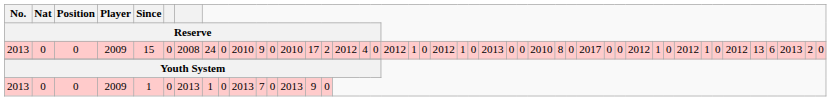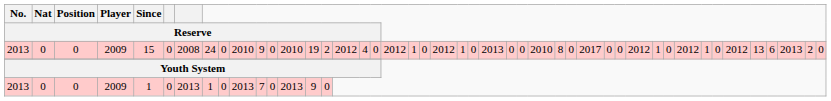(313, 50) 17 -> (313, 50) 19
